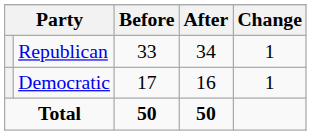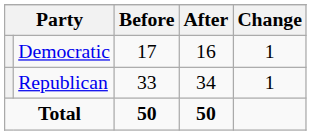rows swapped: (63, 51) <-> (64, 82)
